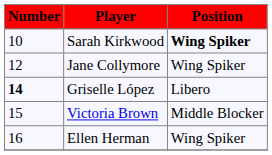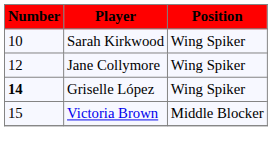(211, 40) bold -> (208, 40) normal
(190, 89) Libero -> (208, 89) Wing Spiker
- row: (108, 137)
